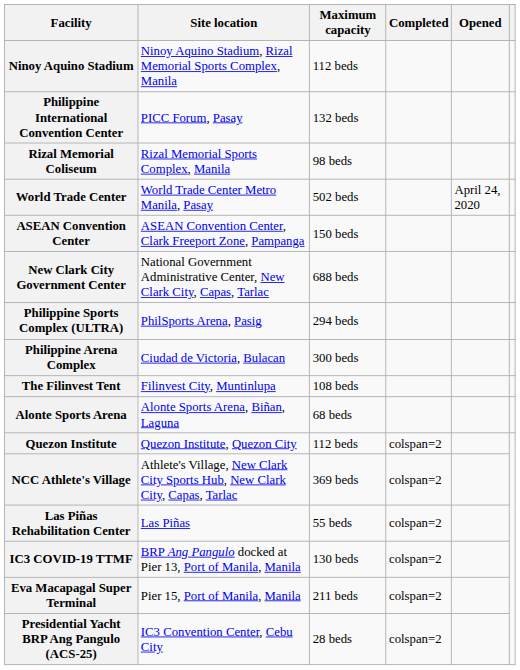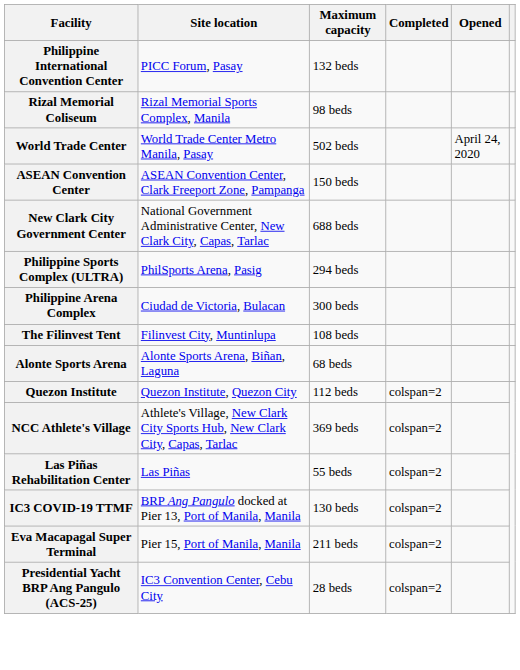- row: (71, 66)
